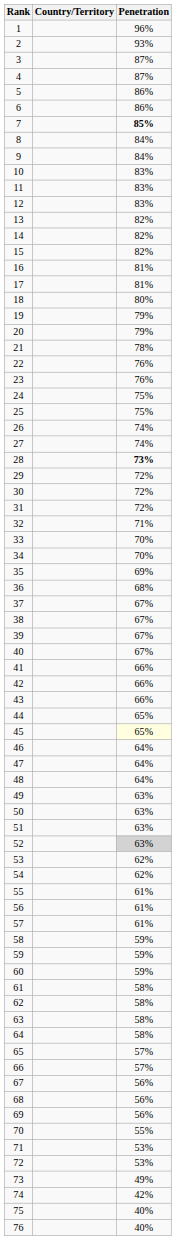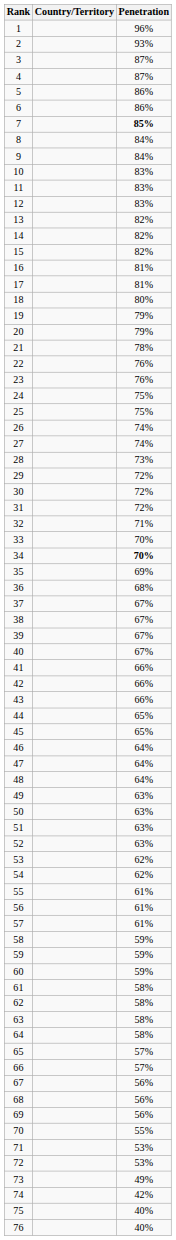(144, 460) bold -> (144, 460) normal
(144, 556) normal -> (144, 556) bold
(144, 731) lightyellow background -> (144, 731) no background
(144, 843) lightgrey background -> (144, 843) no background
